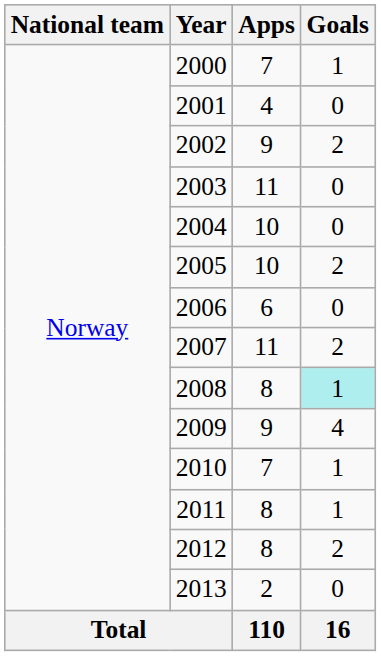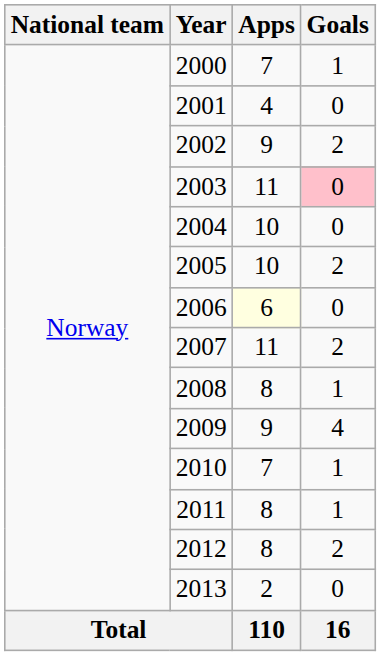(338, 186) no background -> (338, 186) pink background
(267, 307) no background -> (267, 307) lightyellow background
(338, 387) paleturquoise background -> (338, 387) no background
